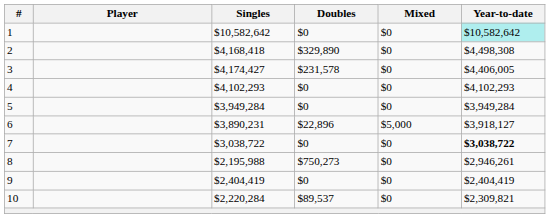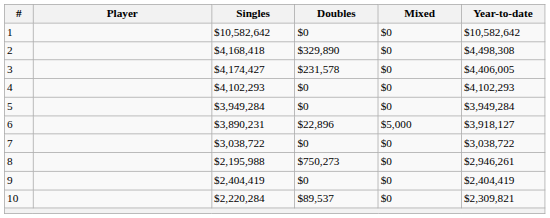(492, 32) paleturquoise background -> (492, 32) no background
(489, 143) bold -> (489, 143) normal
